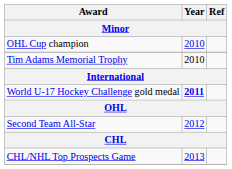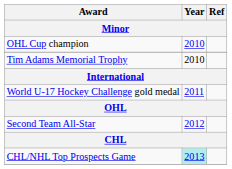(194, 92) bold -> (194, 92) normal
(194, 156) no background -> (194, 156) paleturquoise background
